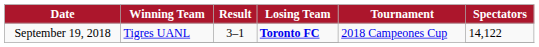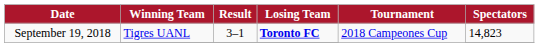(485, 33) 14,122 -> (485, 33) 14,823
